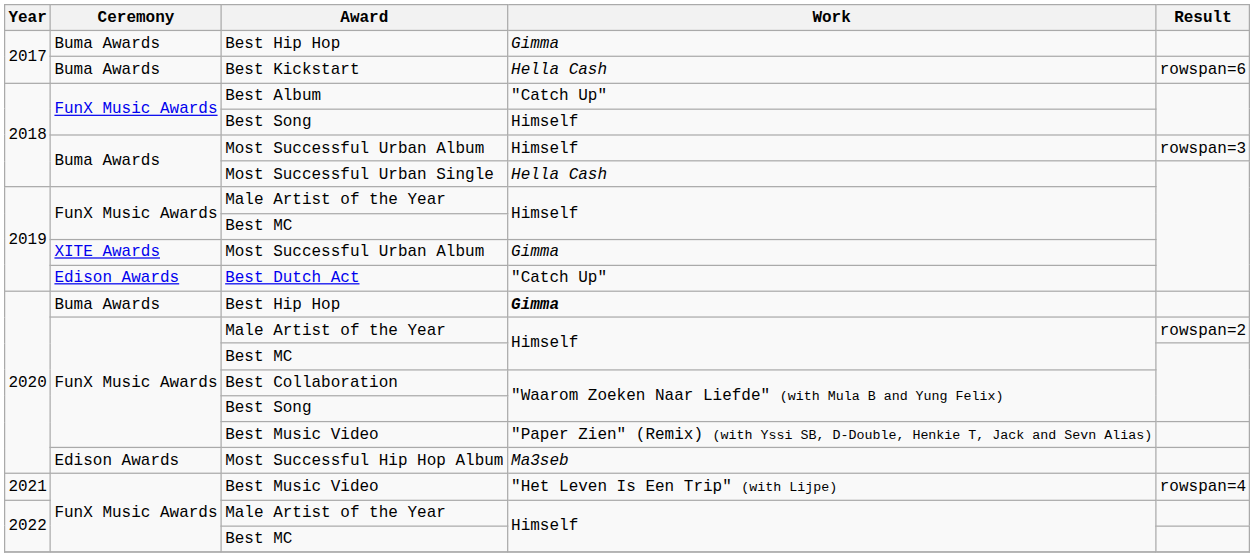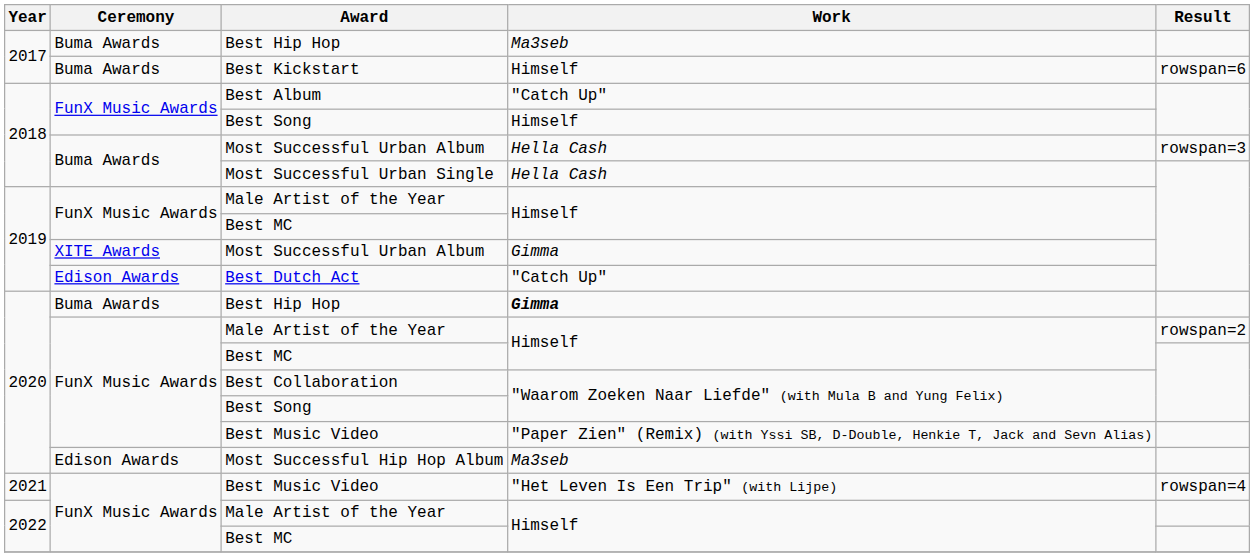(535, 44) Gimma -> (540, 44) Ma3seb
(559, 70) Hella Cash -> (545, 70) Himself
(545, 148) Himself -> (559, 148) Hella Cash
